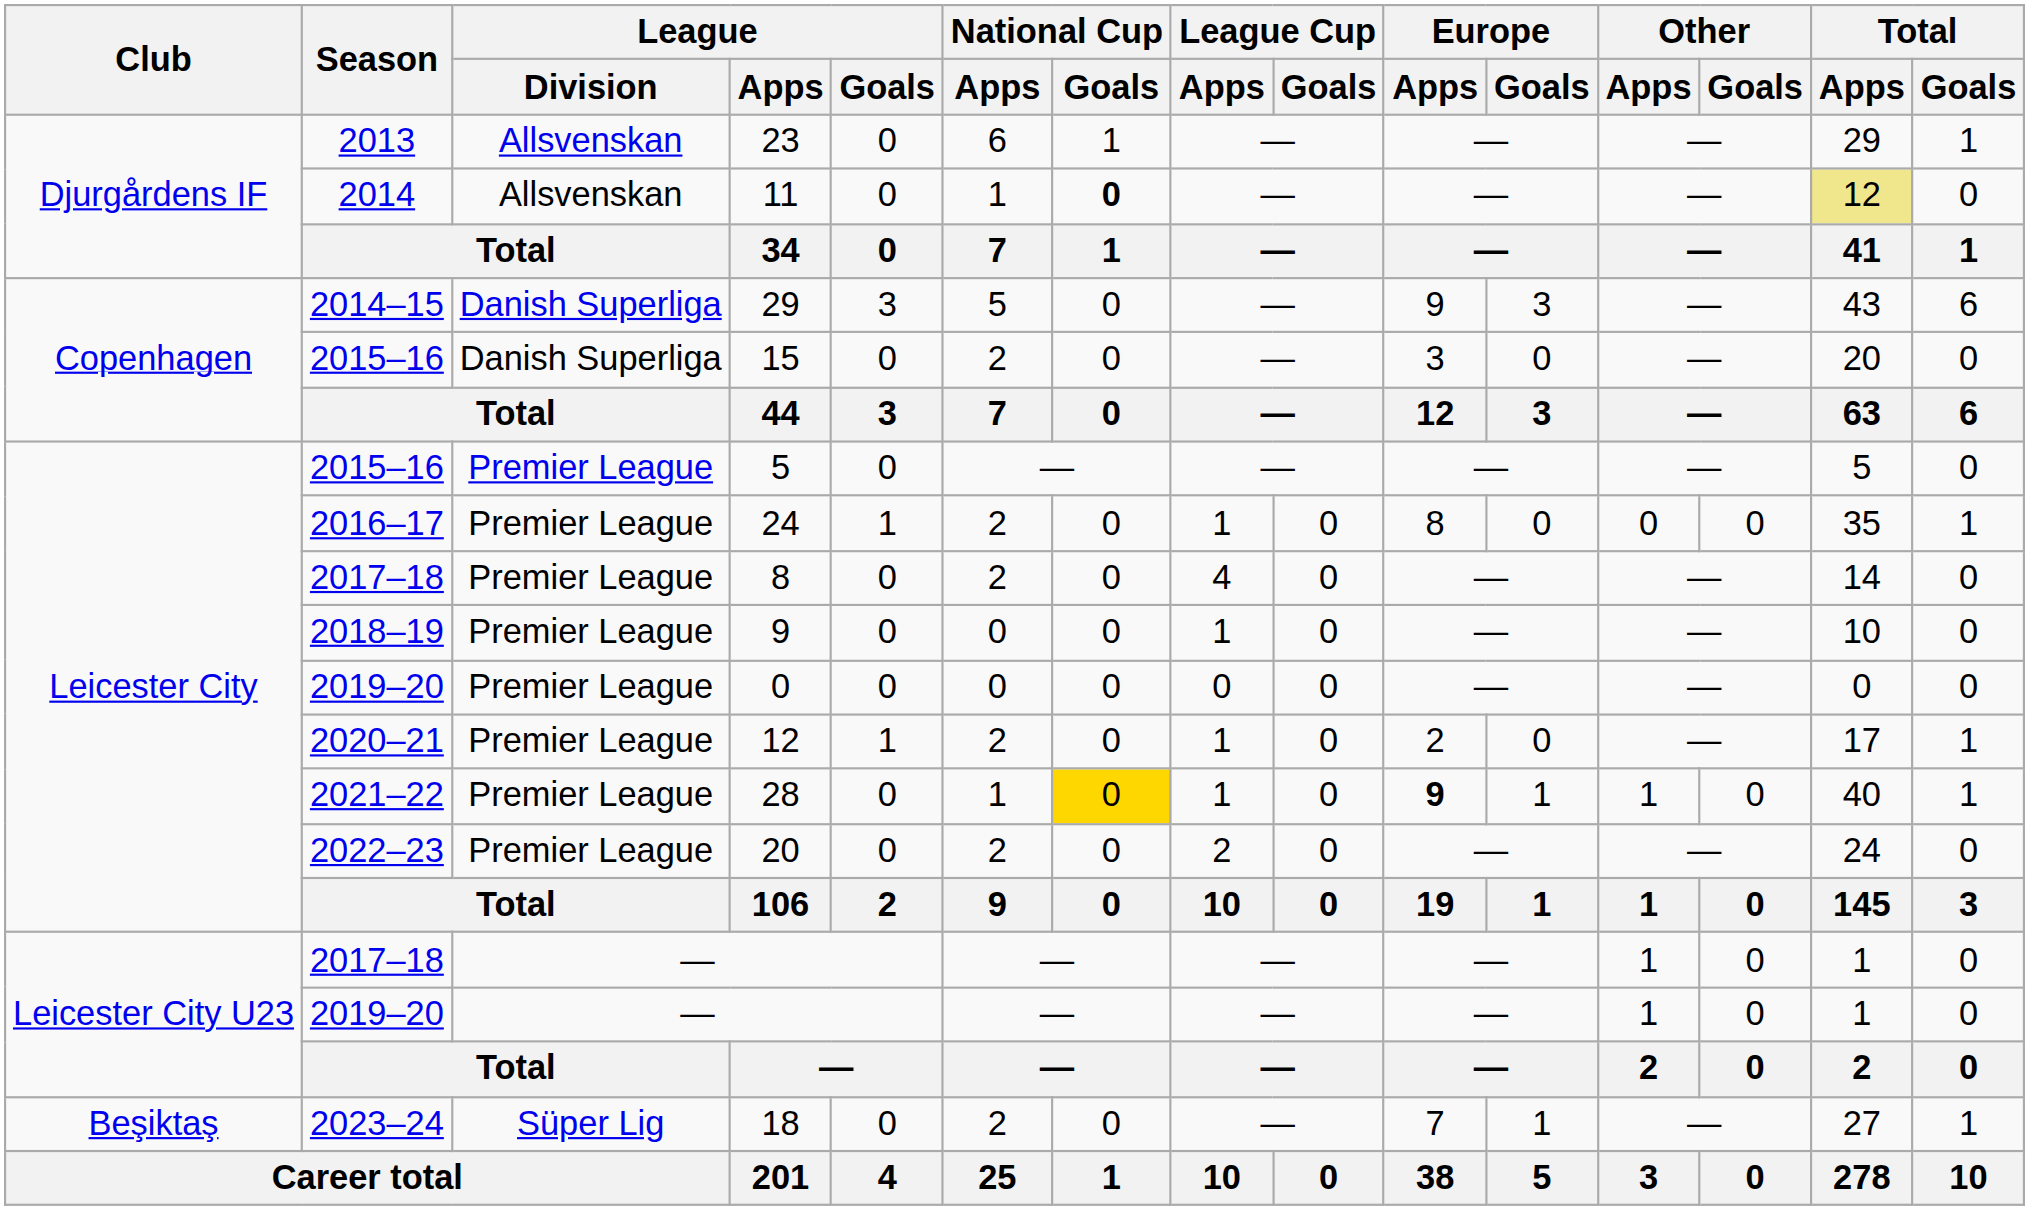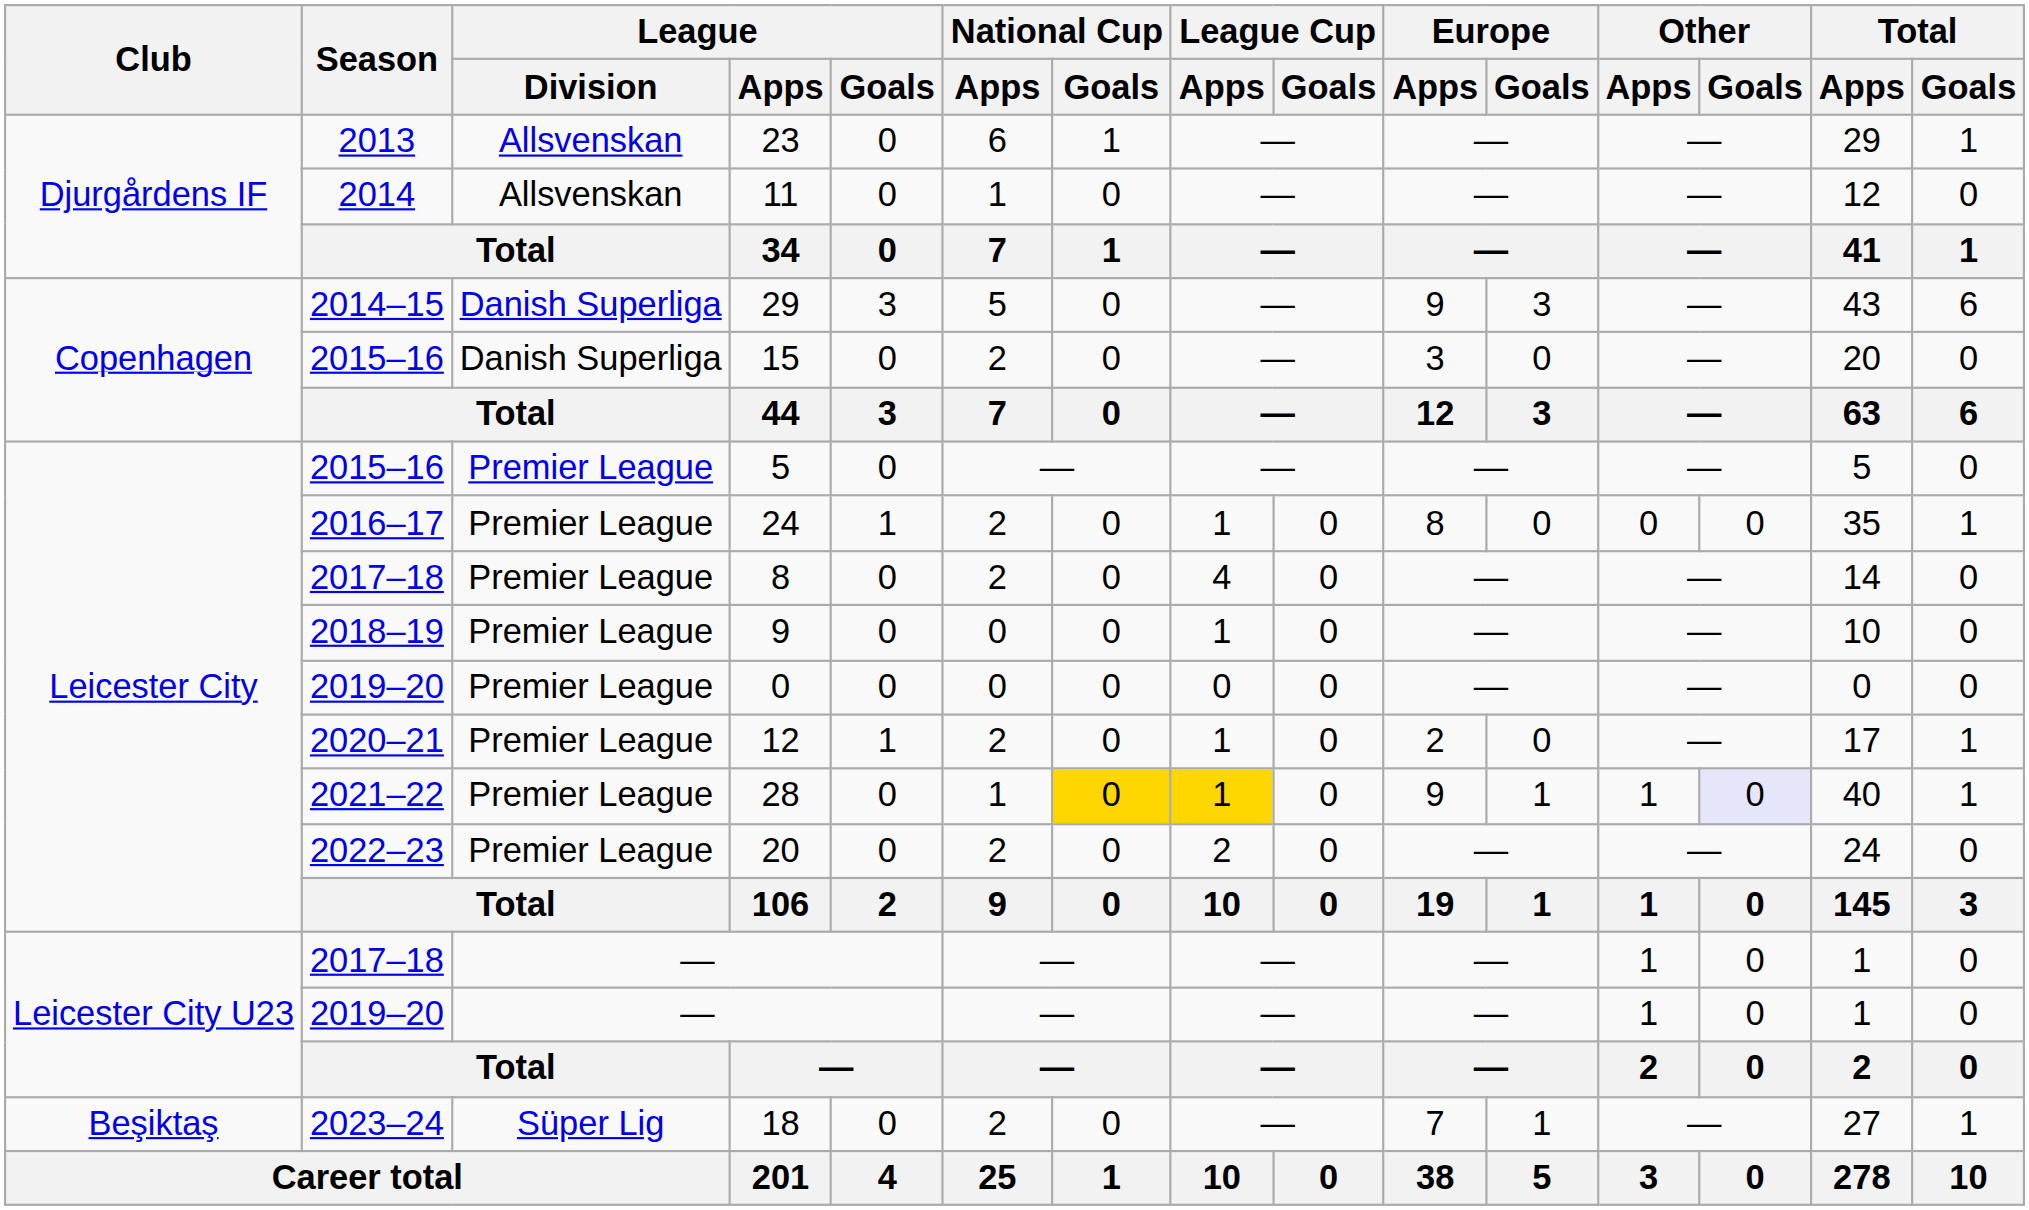(1111, 195) bold -> (1111, 195) normal
(1862, 195) khaki background -> (1862, 195) no background
(1222, 795) no background -> (1222, 795) gold background
(1435, 795) bold -> (1435, 795) normal
(1755, 795) no background -> (1755, 795) lavender background
